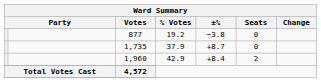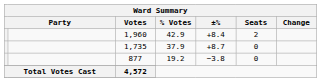rows swapped: (135, 59) <-> (135, 35)
